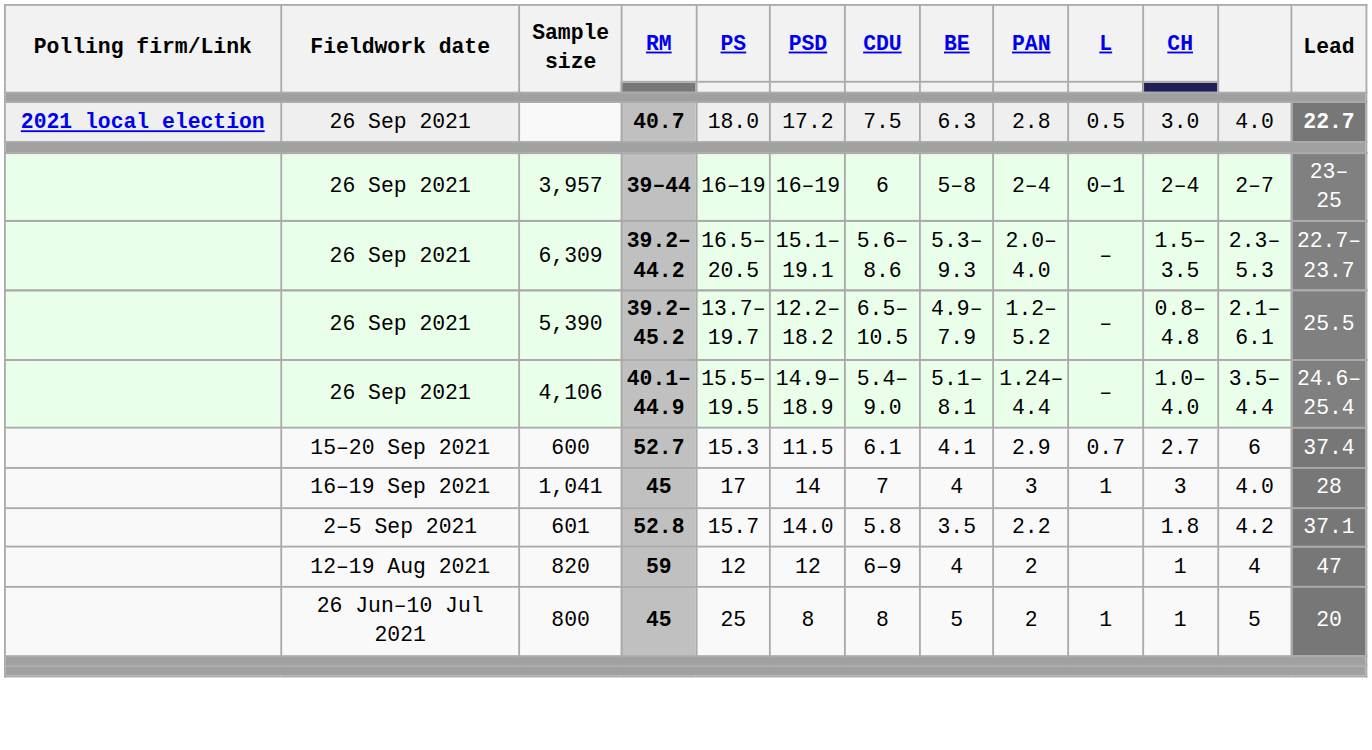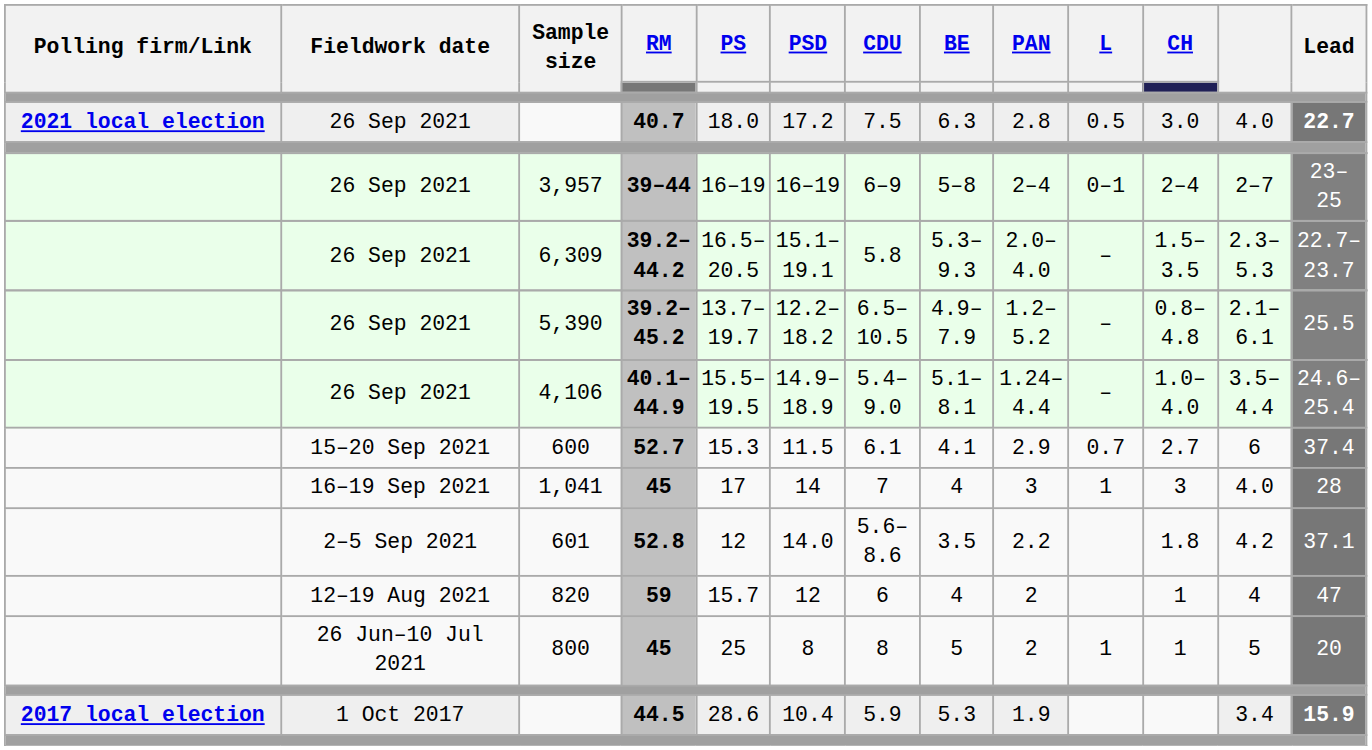(882, 187) 6 -> (882, 187) 6–9
(882, 256) 5.6– 8.6 -> (882, 256) 5.8
(733, 527) 15.7 -> (733, 542) 12
(882, 527) 5.8 -> (882, 542) 5.6– 8.6
(733, 566) 12 -> (733, 596) 15.7
(882, 566) 6–9 -> (882, 596) 6
+ row: (571, 715)
